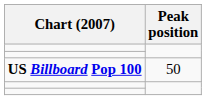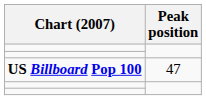(173, 69) 50 -> (173, 69) 47
